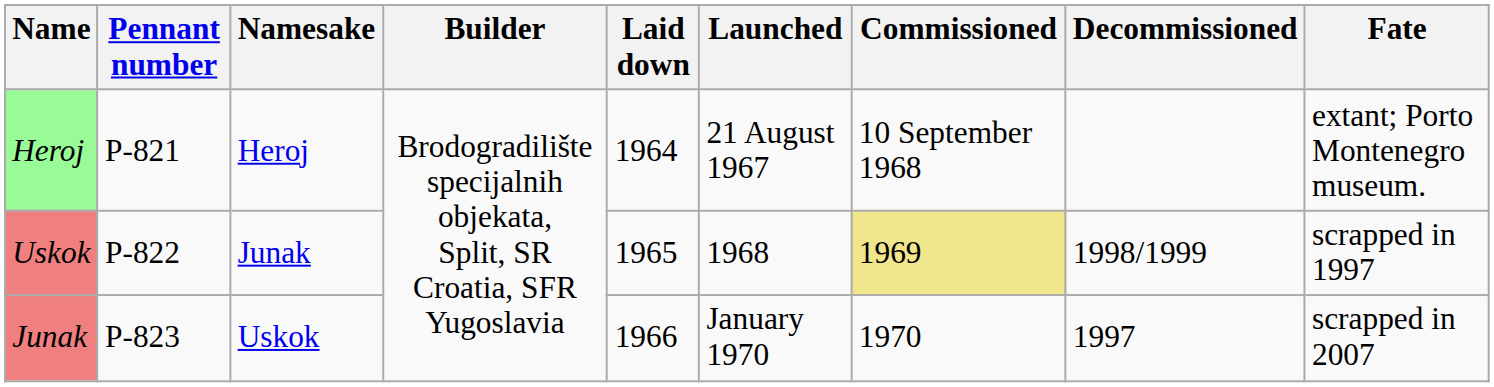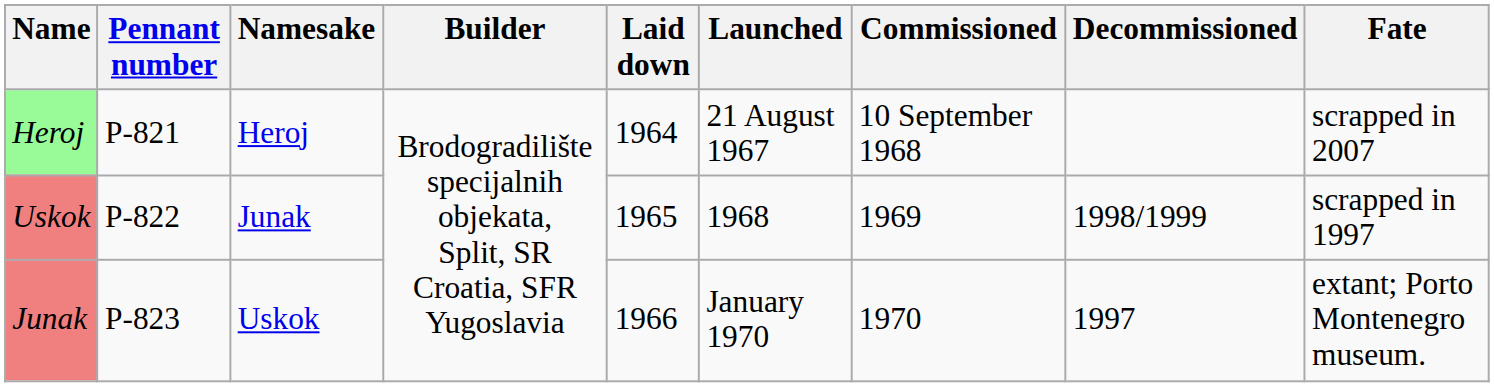(1393, 149) extant; Porto Montenegro museum. -> (1384, 132) scrapped in 2007
(890, 252) khaki background -> (890, 217) no background
(1384, 337) scrapped in 2007 -> (1393, 319) extant; Porto Montenegro museum.
